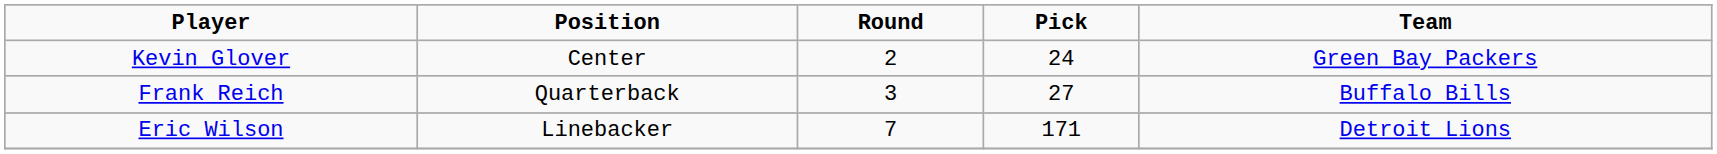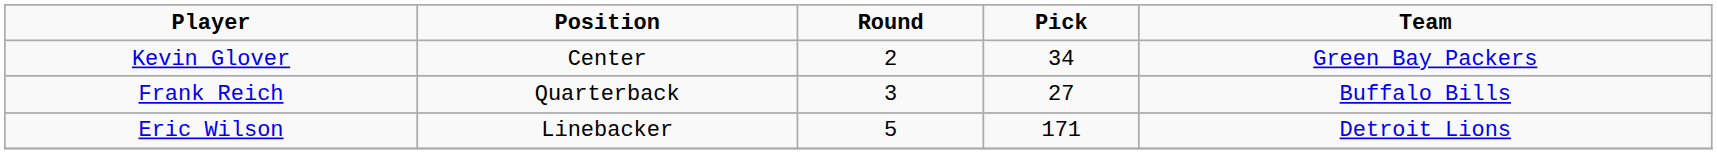(1061, 59) 24 -> (1061, 59) 34
(891, 130) 7 -> (891, 130) 5
